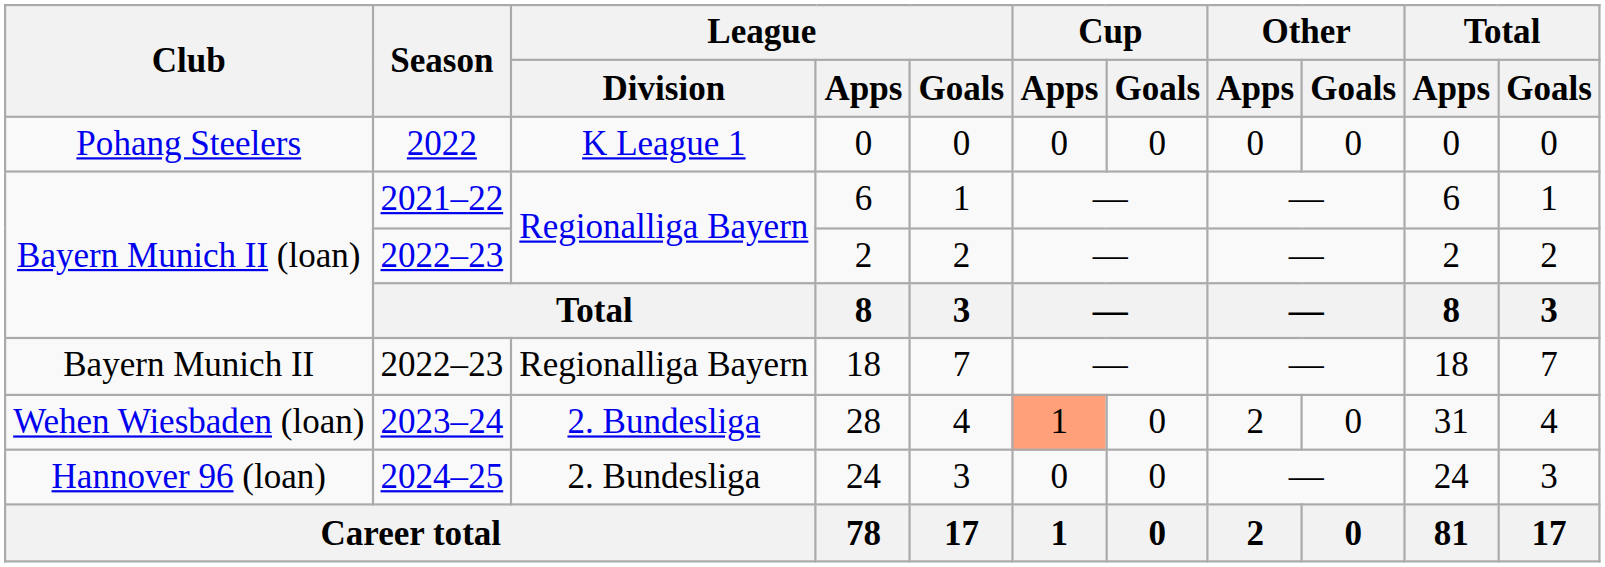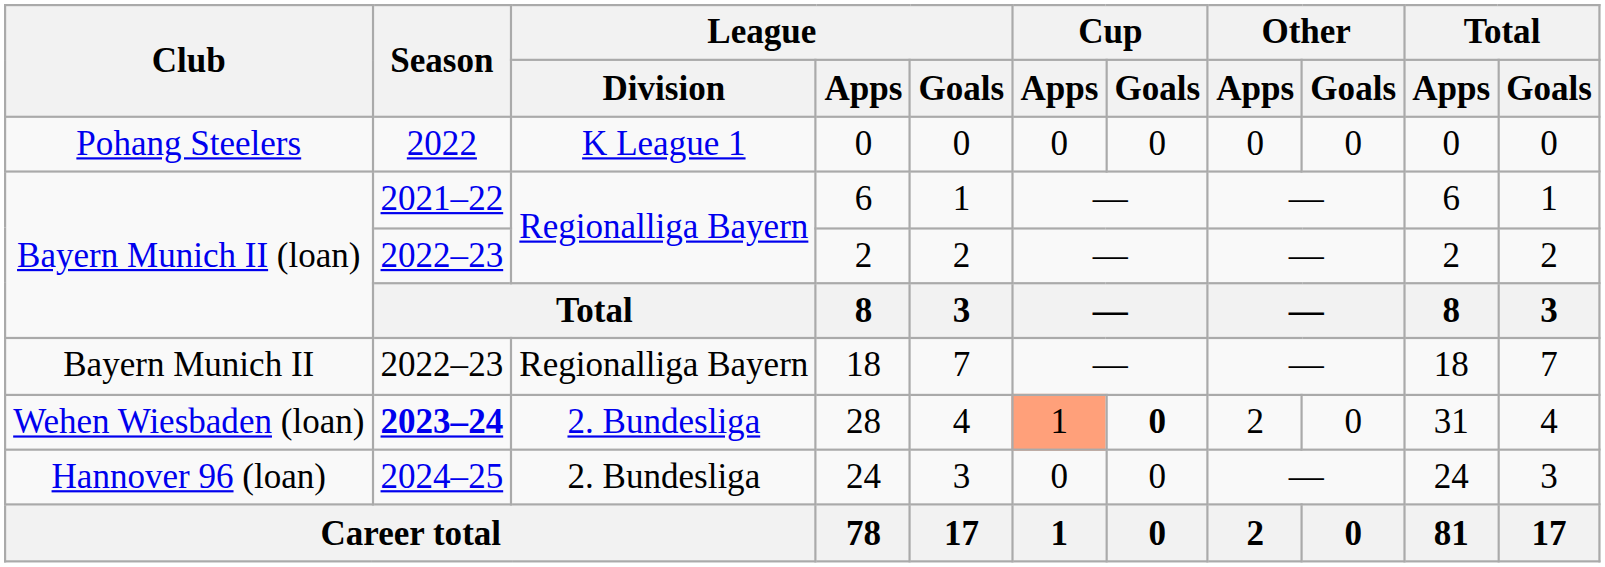(442, 421) normal -> (442, 421) bold
(1157, 421) normal -> (1157, 421) bold
